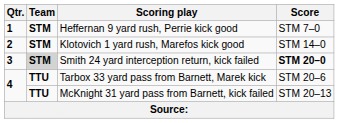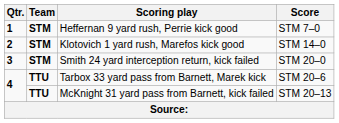(40, 61) lightgrey background -> (40, 61) no background
(302, 61) bold -> (302, 61) normal
